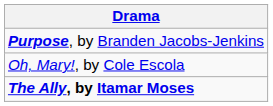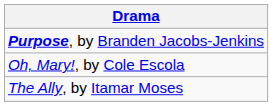(101, 88) bold -> (96, 88) normal
